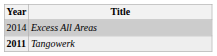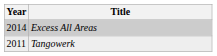(16, 43) bold -> (16, 43) normal
